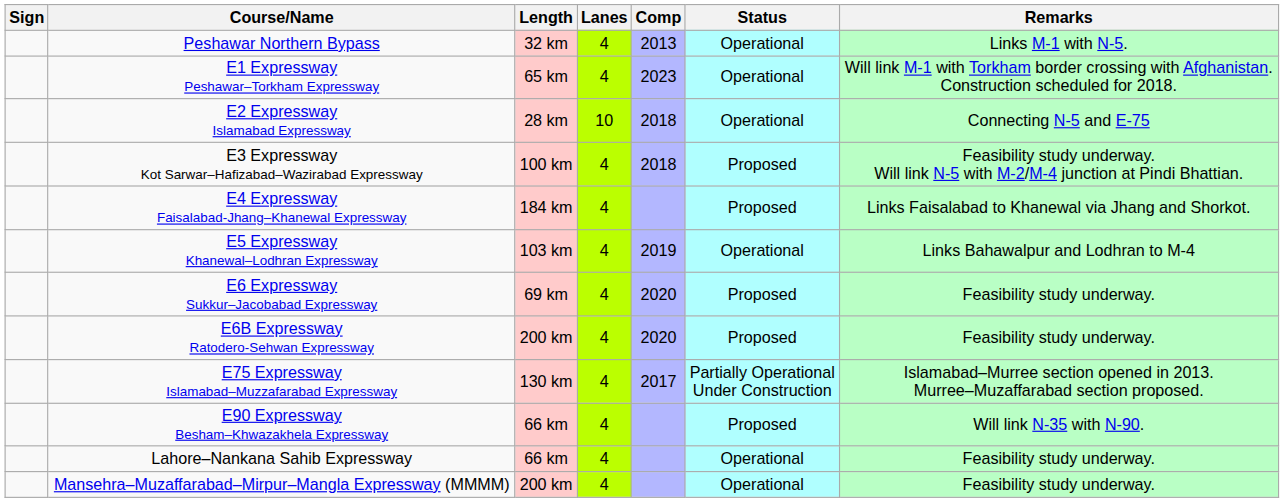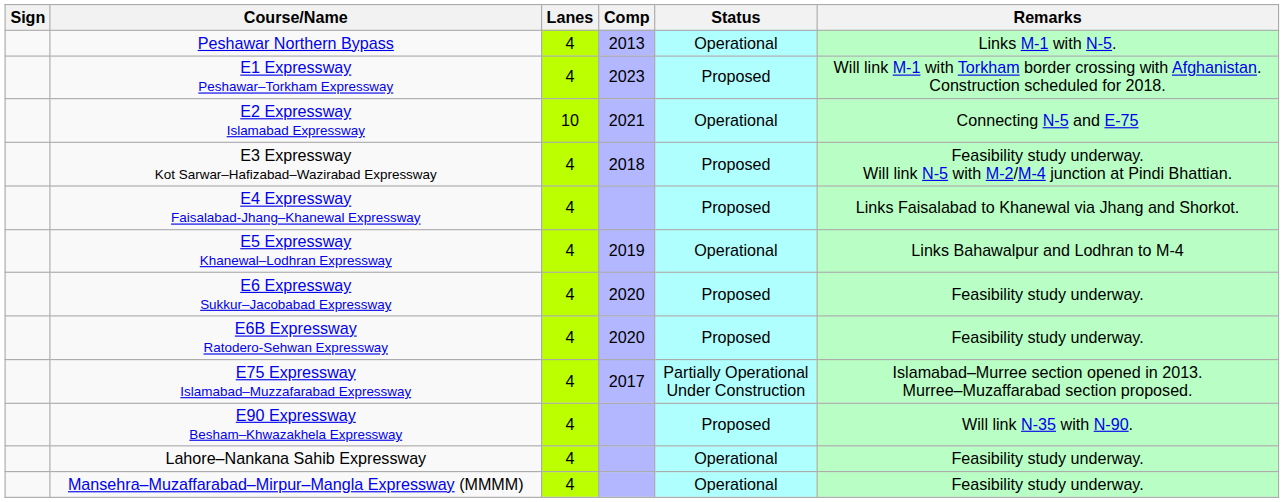- column: (546, 17)
(762, 77) Operational -> (736, 77) Proposed
(658, 121) 2018 -> (627, 121) 2021
